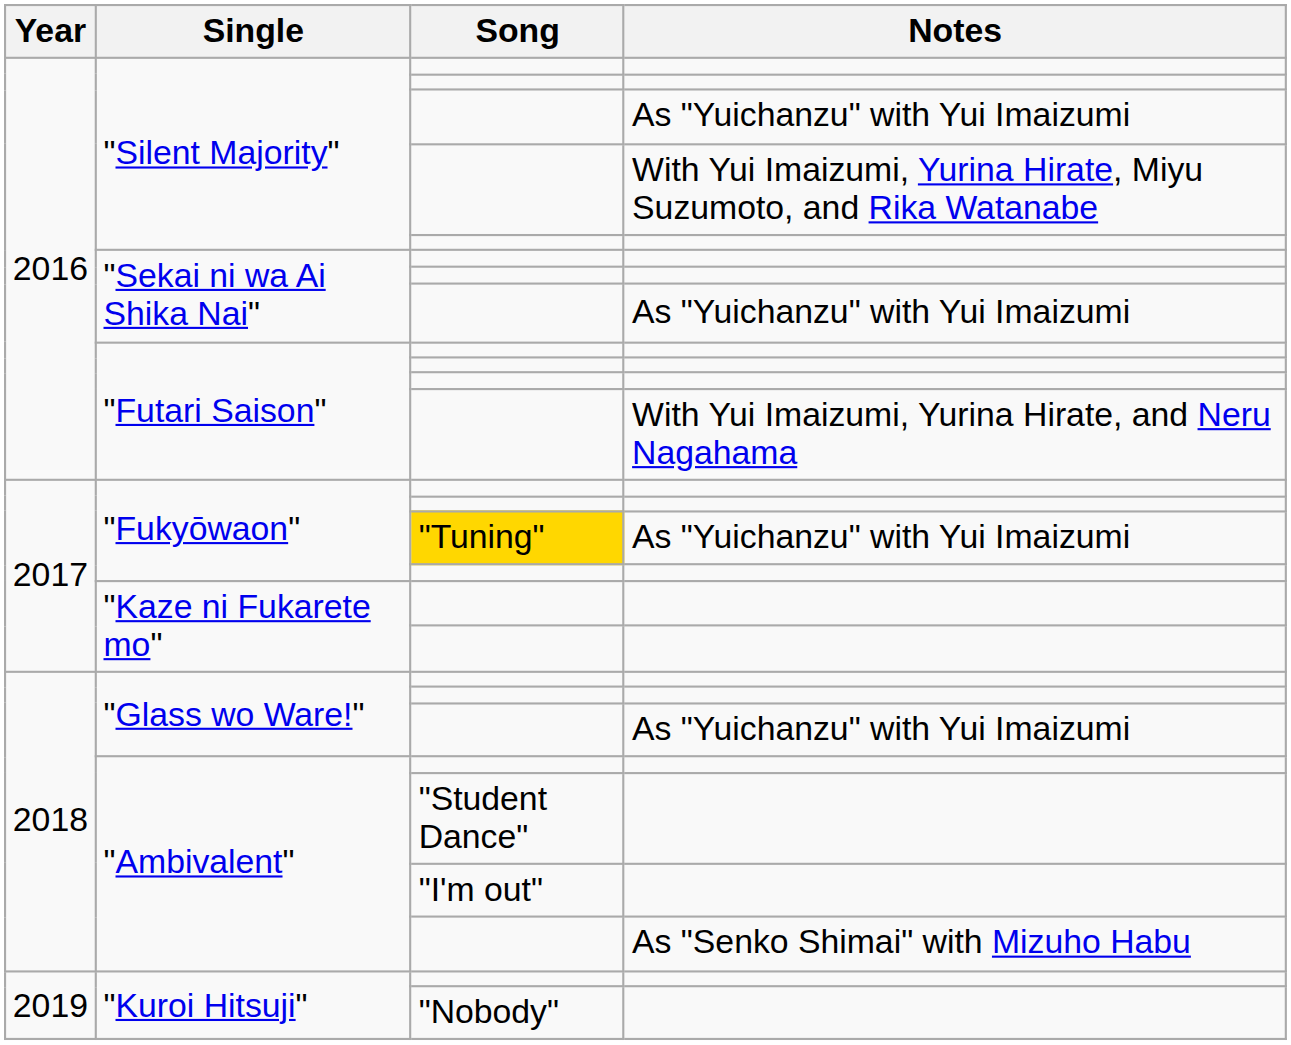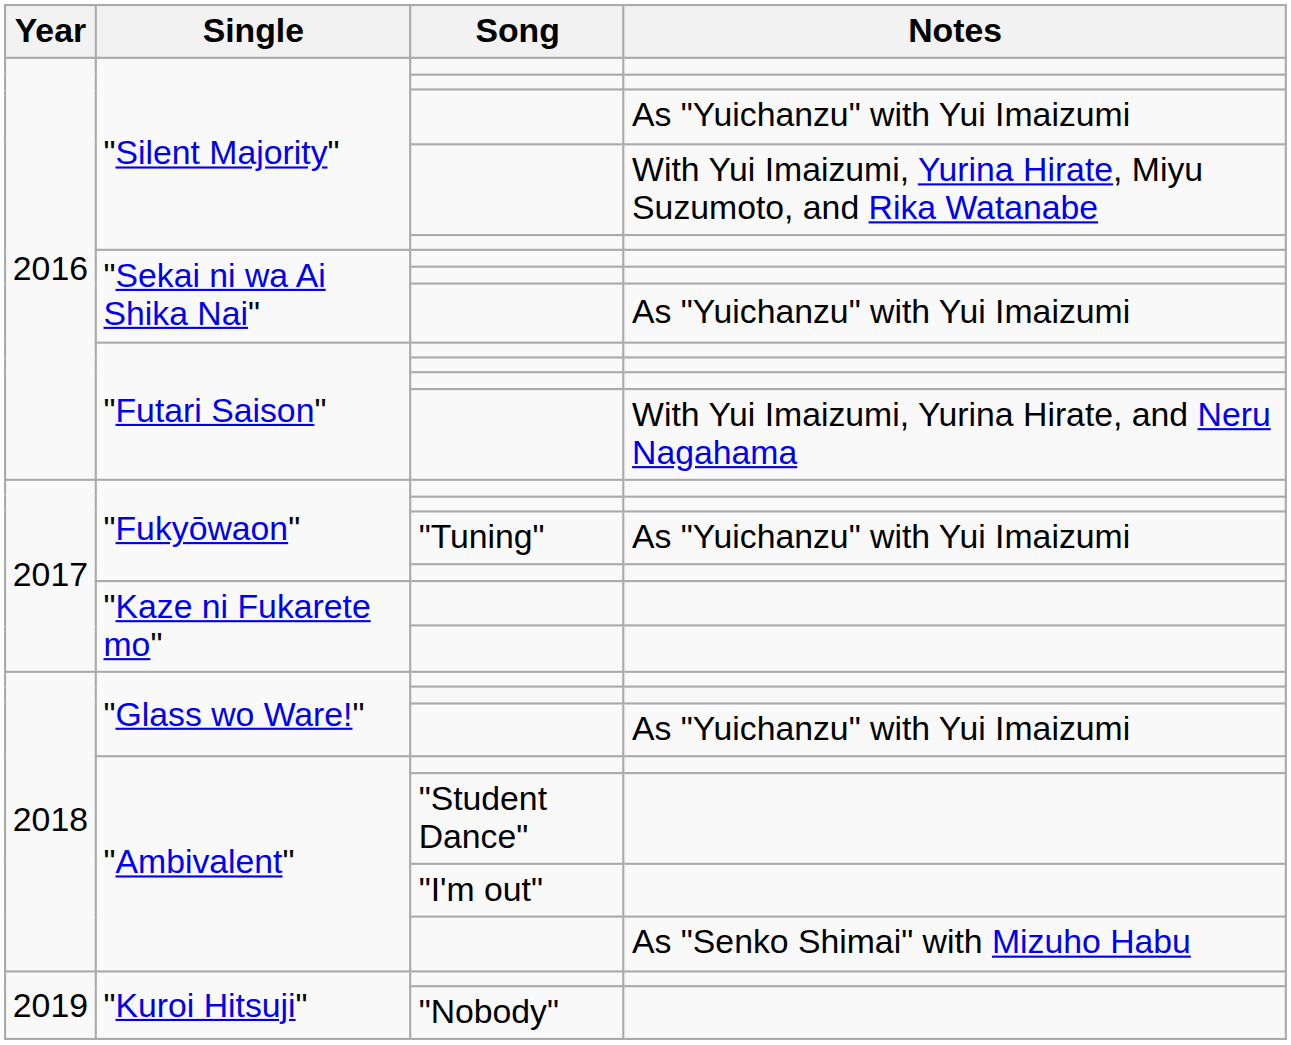(482, 537) gold background -> (482, 537) no background
